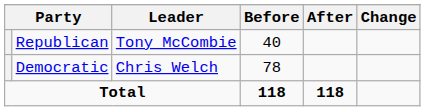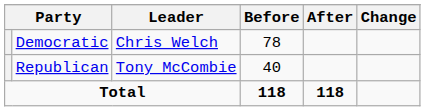rows swapped: (62, 68) <-> (62, 42)
